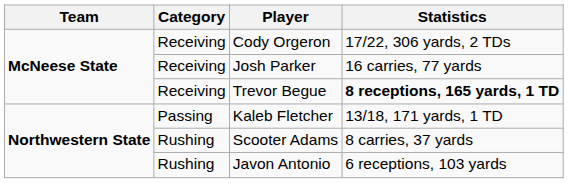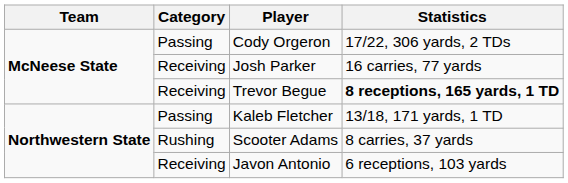(192, 41) Receiving -> (185, 41) Passing
(186, 165) Rushing -> (192, 165) Receiving
